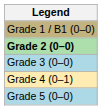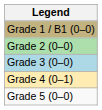(40, 46) bold -> (40, 46) normal
(40, 96) lightblue background -> (40, 96) no background
